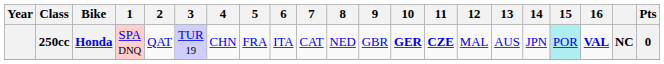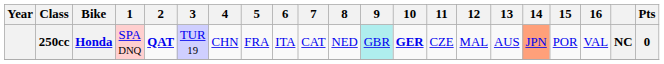(160, 42) normal -> (161, 42) bold
(375, 42) no background -> (377, 42) paleturquoise background
(441, 42) bold -> (442, 42) normal
(536, 42) no background -> (536, 42) lightsalmon background
(565, 42) paleturquoise background -> (565, 42) no background
(596, 42) bold -> (596, 42) normal
